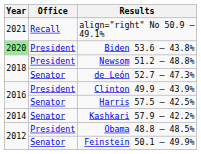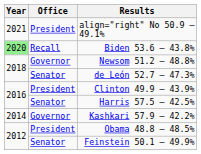(45, 29) Recall -> (53, 29) President
(53, 48) President -> (45, 48) Recall
(53, 61) President -> (50, 61) Governor
(48, 116) Senator -> (50, 116) Governor
